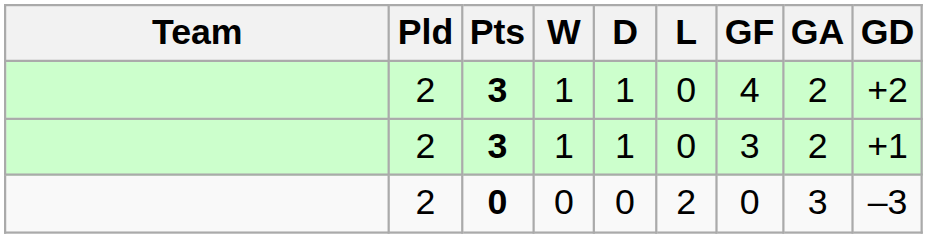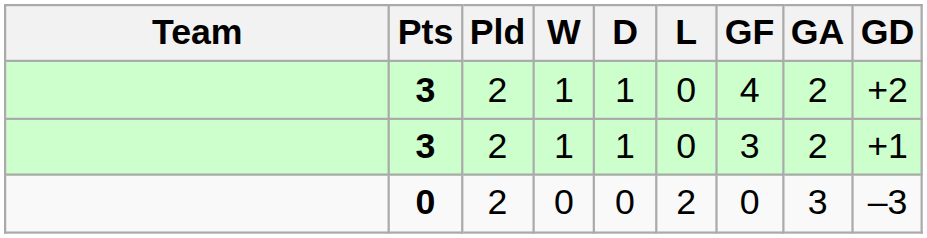columns swapped: (497, 32) <-> (425, 32)
